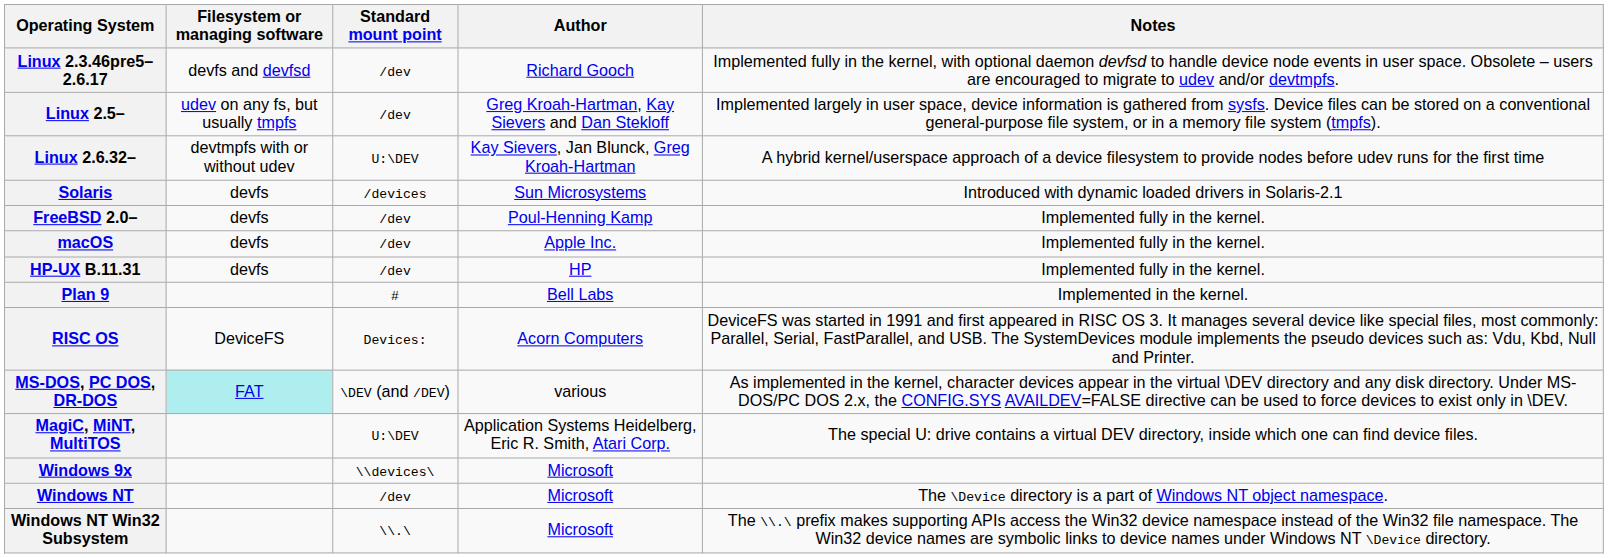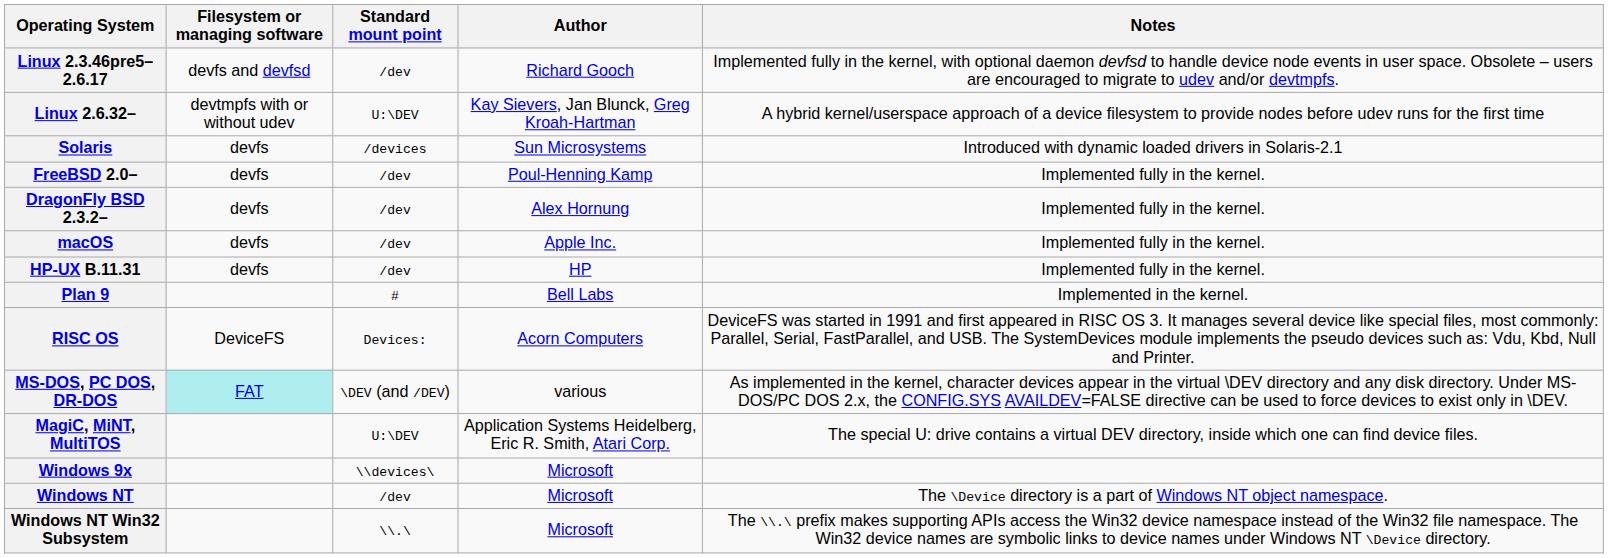- row: (85, 114)
+ row: (85, 209)
